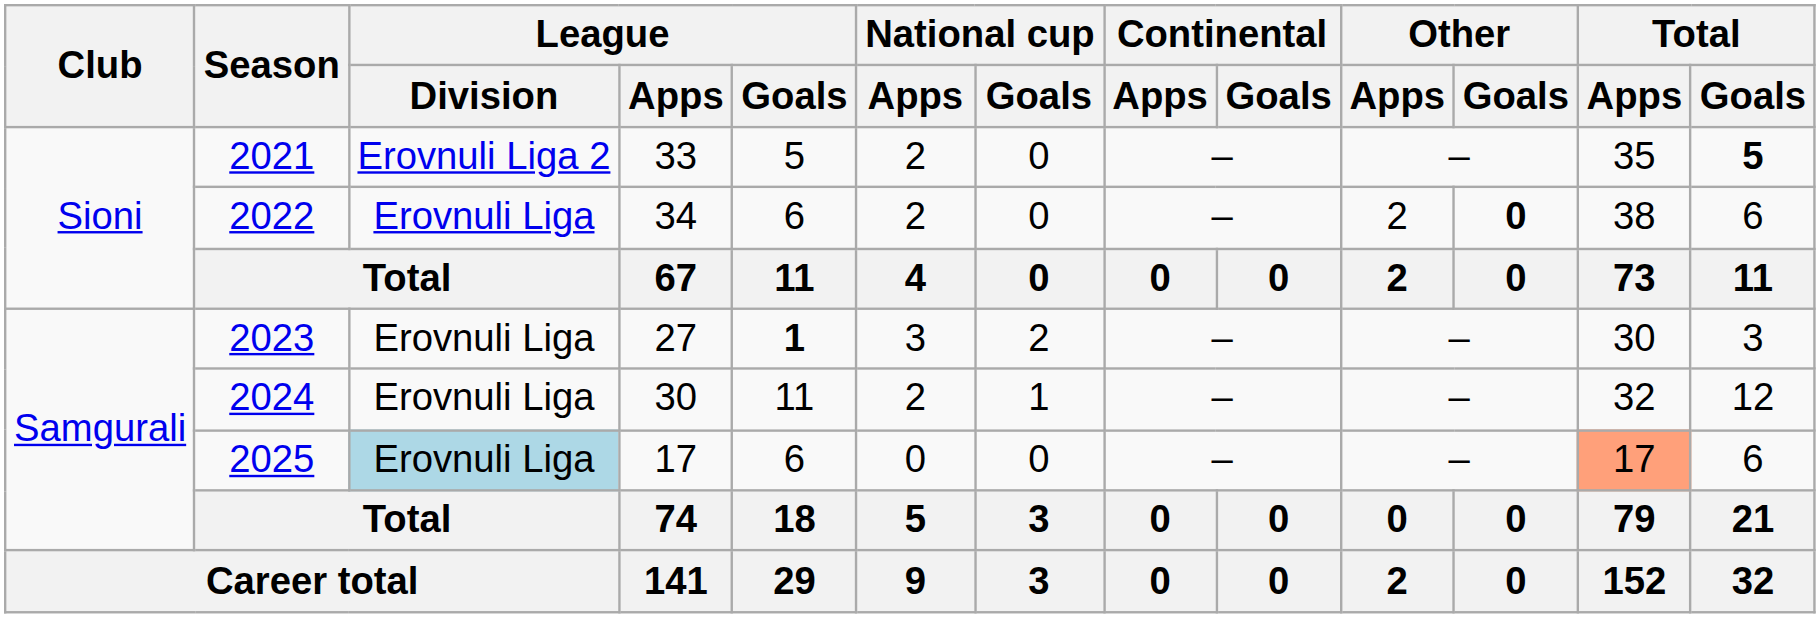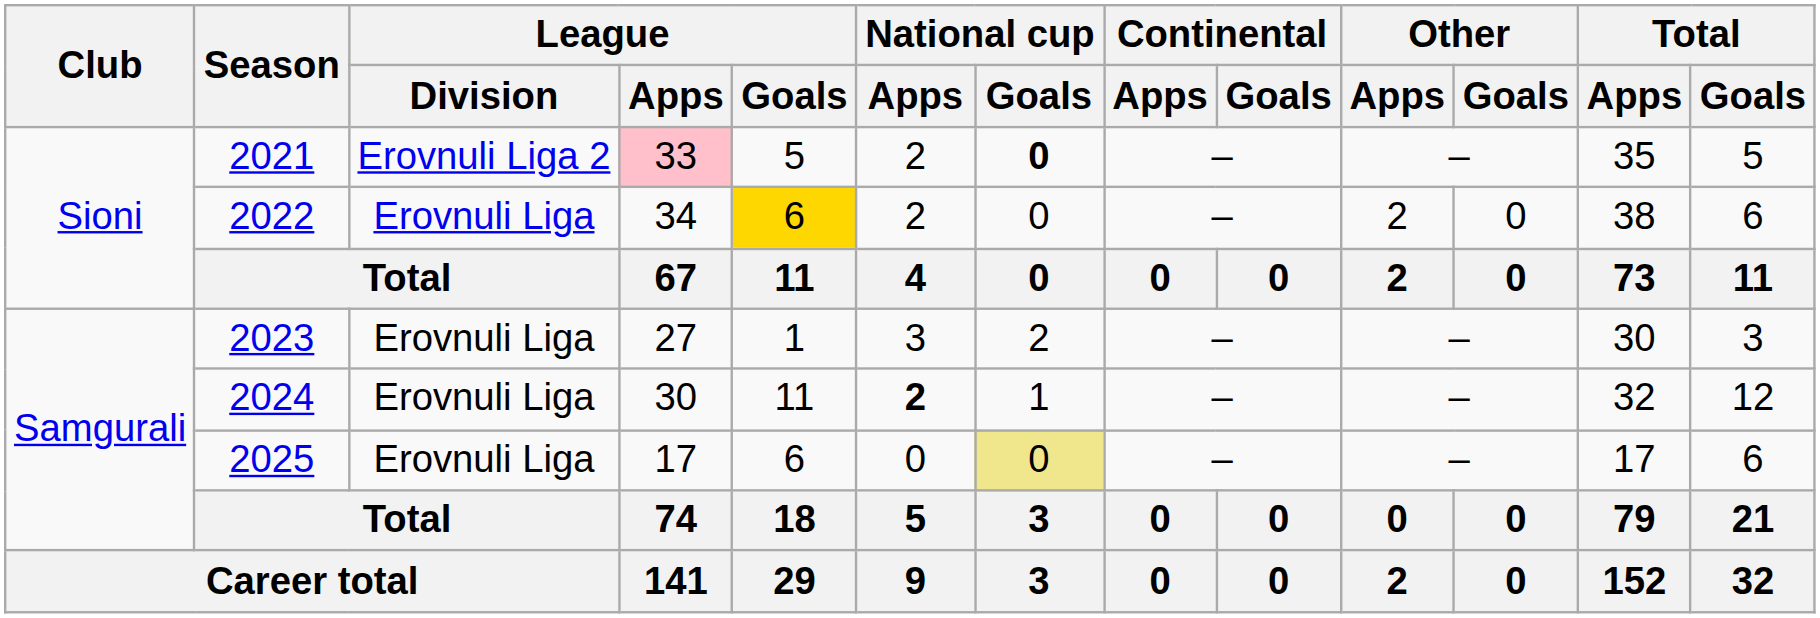(676, 156) no background -> (676, 156) pink background
(1039, 156) normal -> (1039, 156) bold
(1753, 156) bold -> (1753, 156) normal
(794, 216) no background -> (794, 216) gold background
(1516, 216) bold -> (1516, 216) normal
(794, 338) bold -> (794, 338) normal
(915, 398) normal -> (915, 398) bold
(484, 459) lightblue background -> (484, 459) no background
(1039, 459) no background -> (1039, 459) khaki background
(1634, 459) lightsalmon background -> (1634, 459) no background
